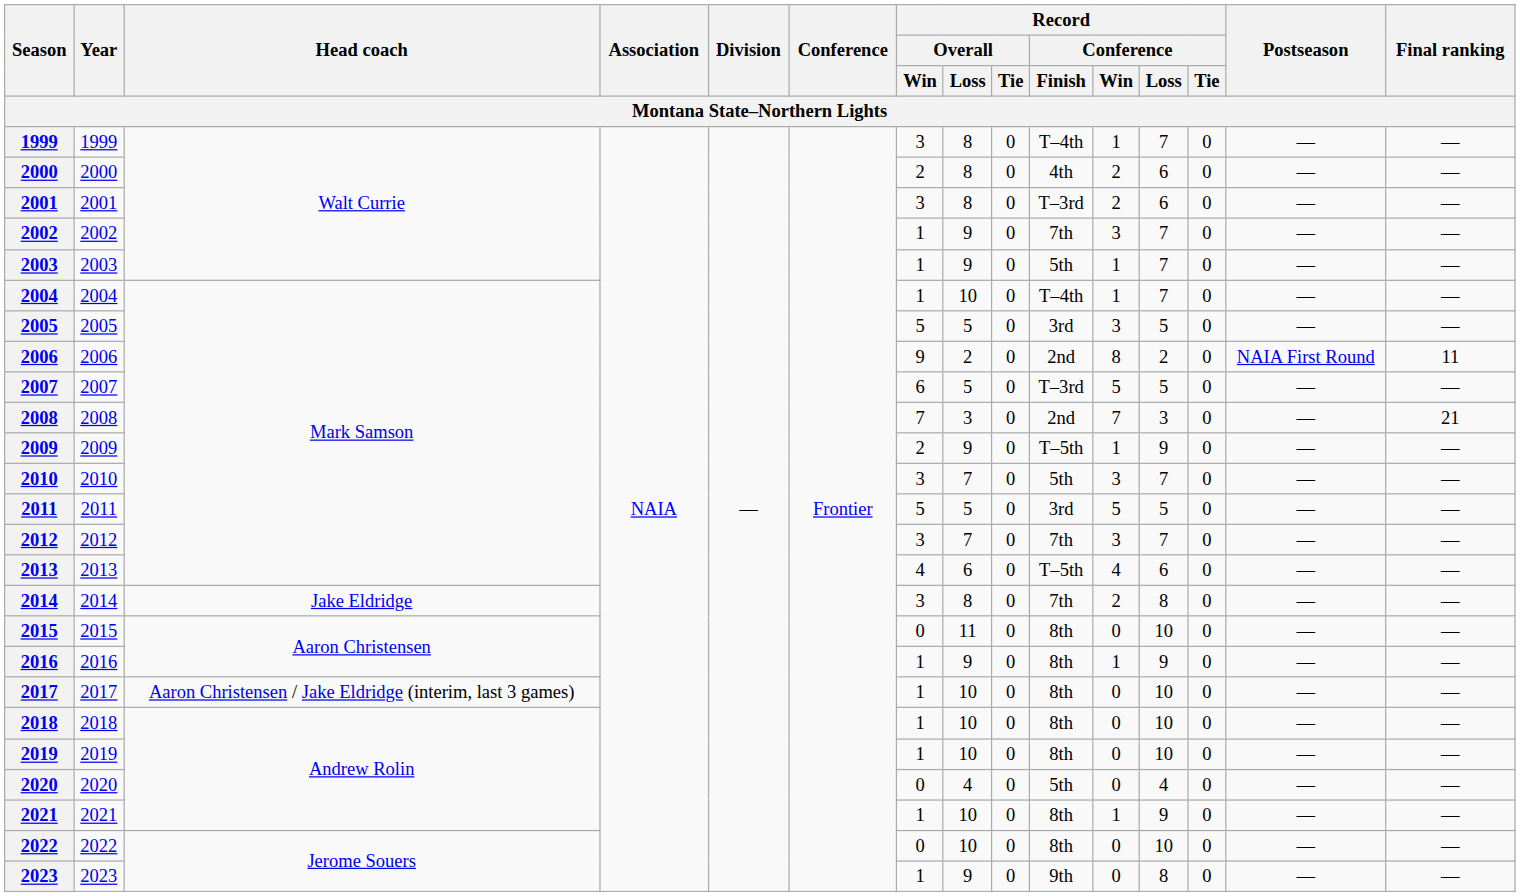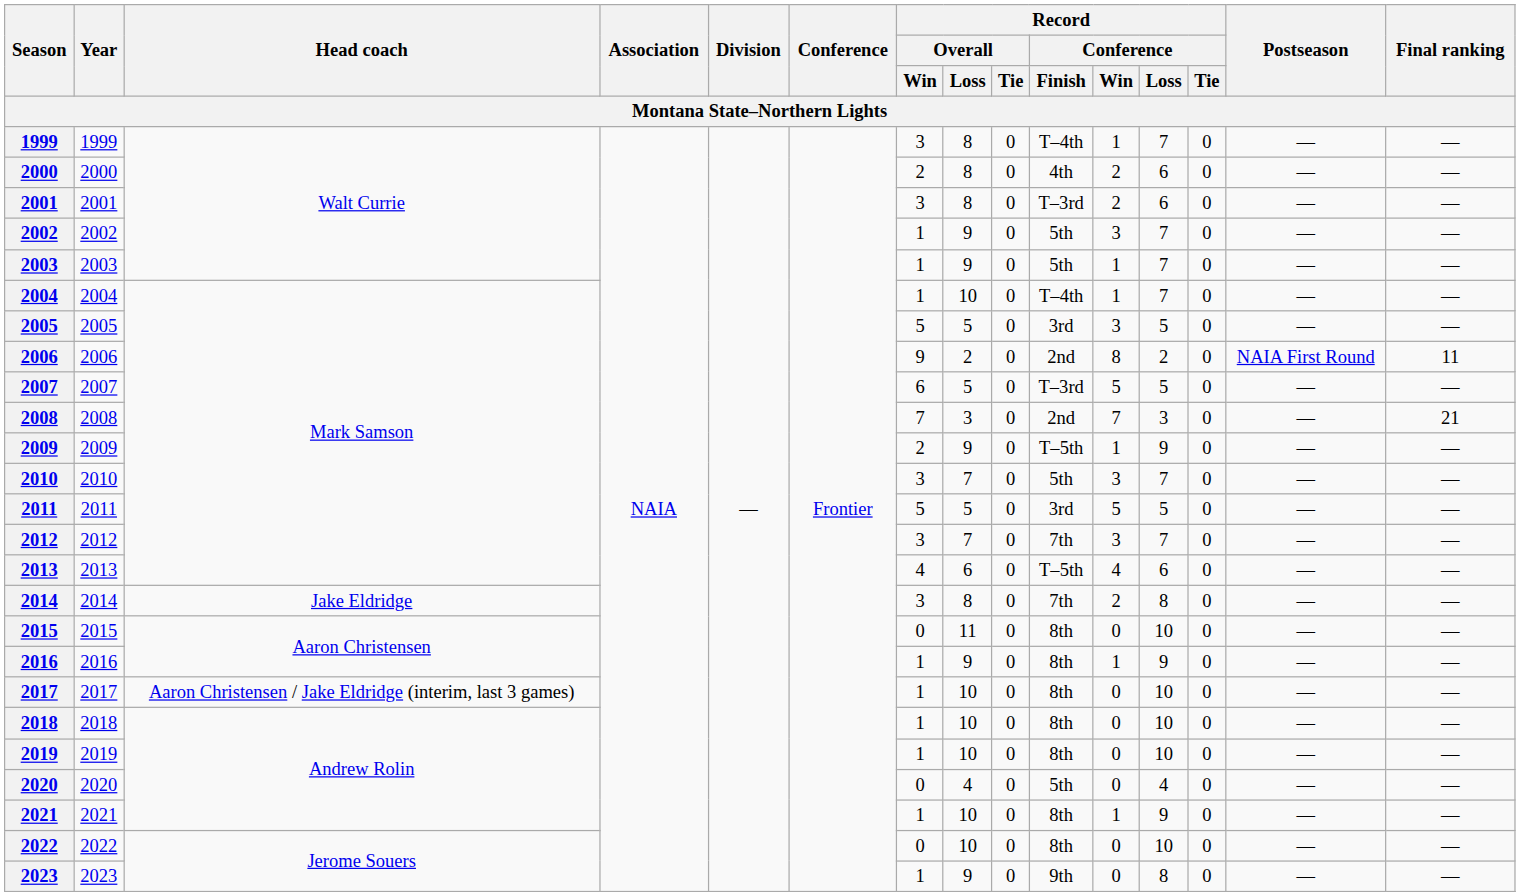(1061, 234) 7th -> (1061, 234) 5th
